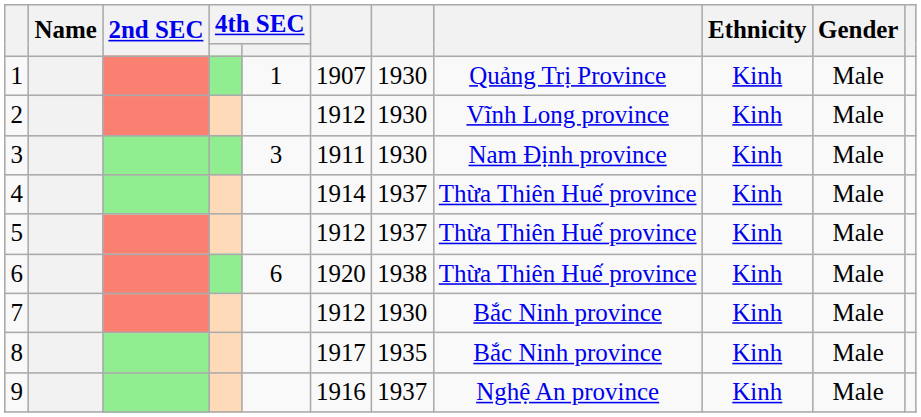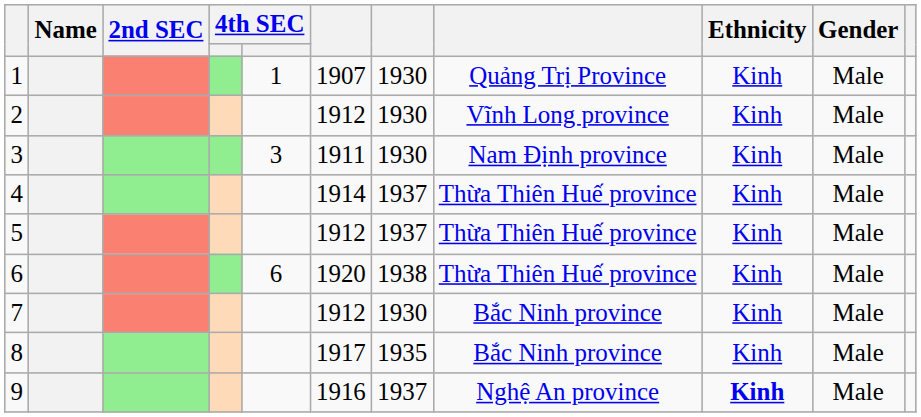(757, 392) normal -> (757, 392) bold
